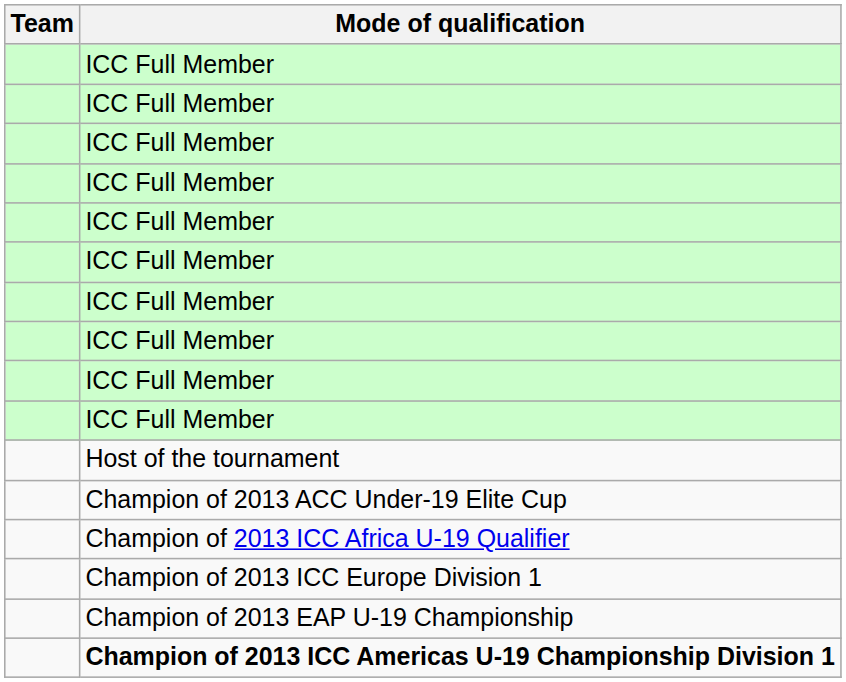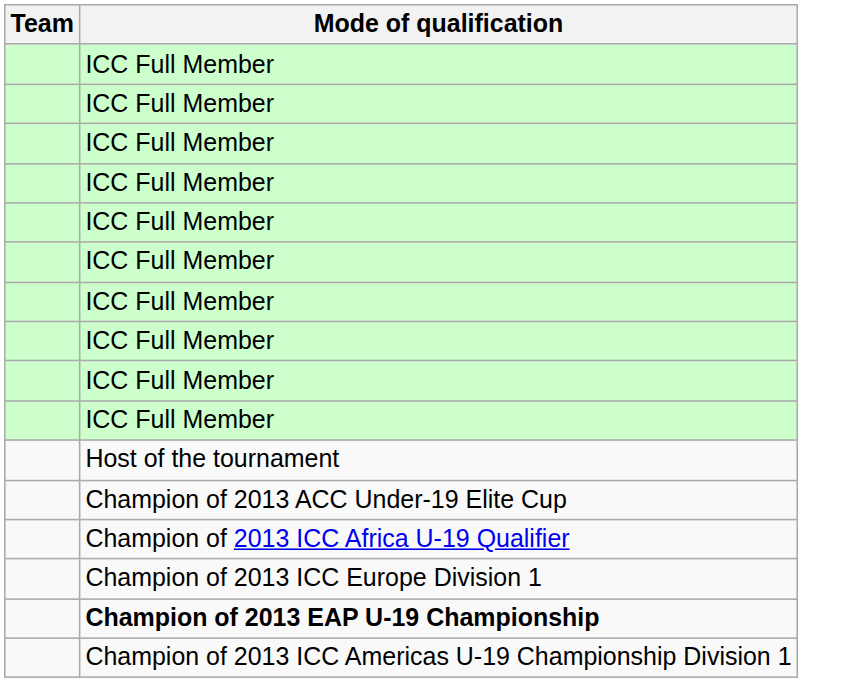(329, 618) normal -> (342, 618) bold
(460, 657) bold -> (438, 657) normal
